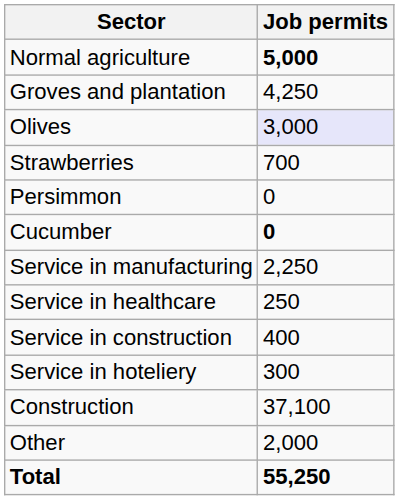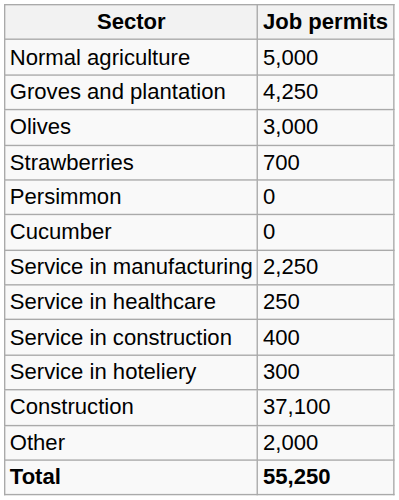(291, 57) bold -> (291, 57) normal
(291, 127) lavender background -> (291, 127) no background
(269, 232) bold -> (269, 232) normal
